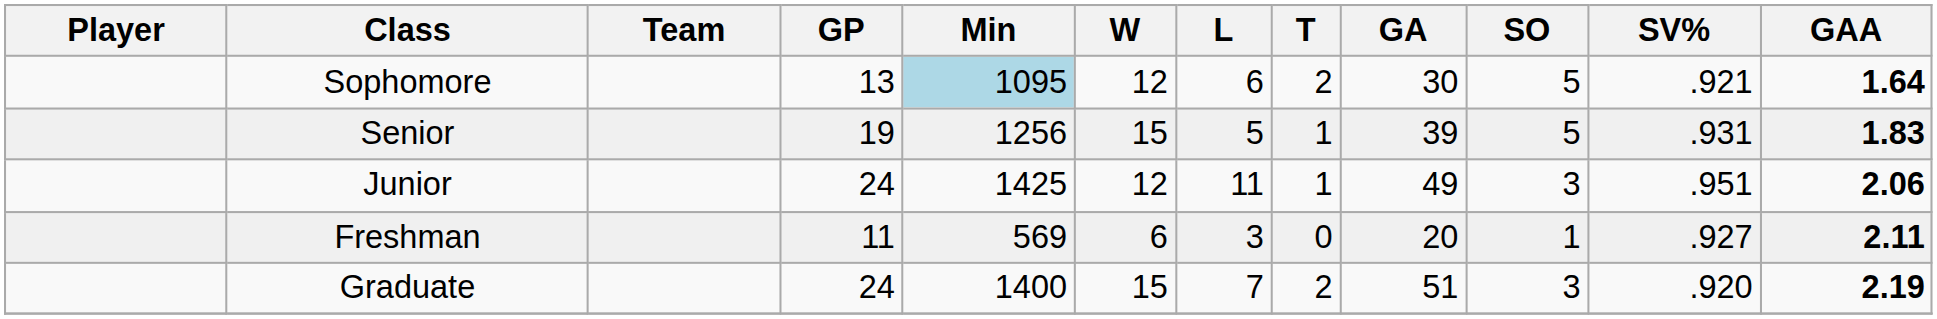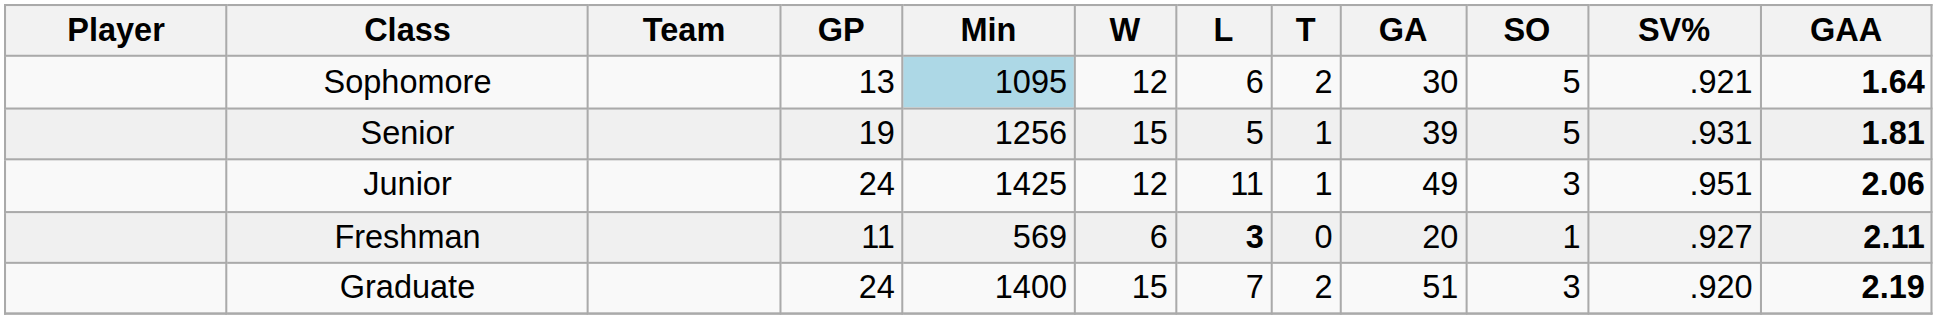(1893, 133) 1.83 -> (1893, 133) 1.81
(1255, 236) normal -> (1255, 236) bold
